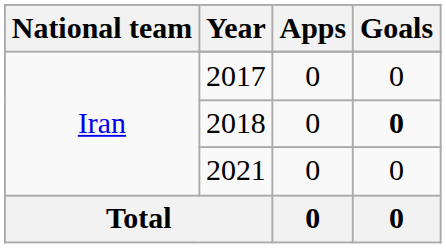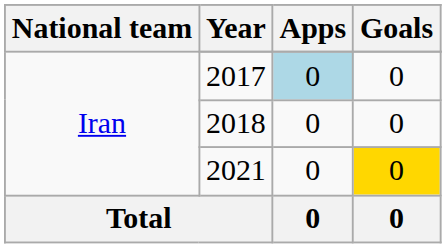(313, 75) no background -> (313, 75) lightblue background
(396, 123) bold -> (396, 123) normal
(396, 170) no background -> (396, 170) gold background
